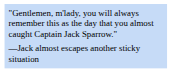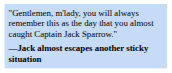(74, 54) normal -> (78, 54) bold
